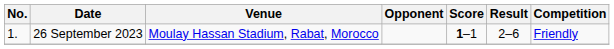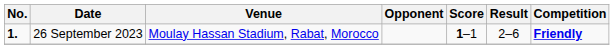(12, 34) normal -> (12, 34) bold
(556, 34) normal -> (558, 34) bold
